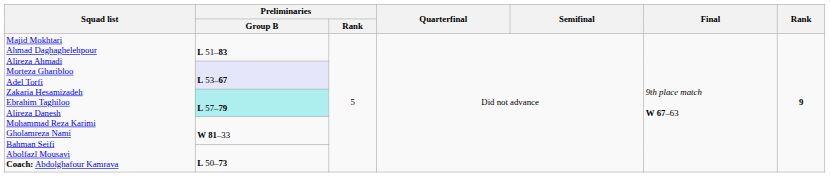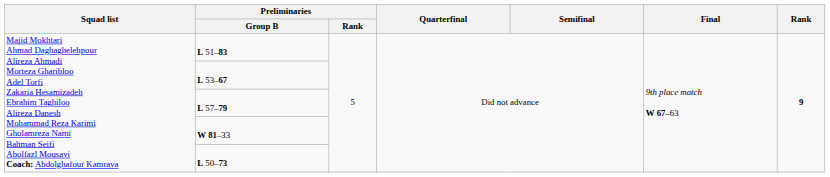(212, 80) lavender background -> (212, 80) no background
(212, 108) paleturquoise background -> (212, 108) no background
